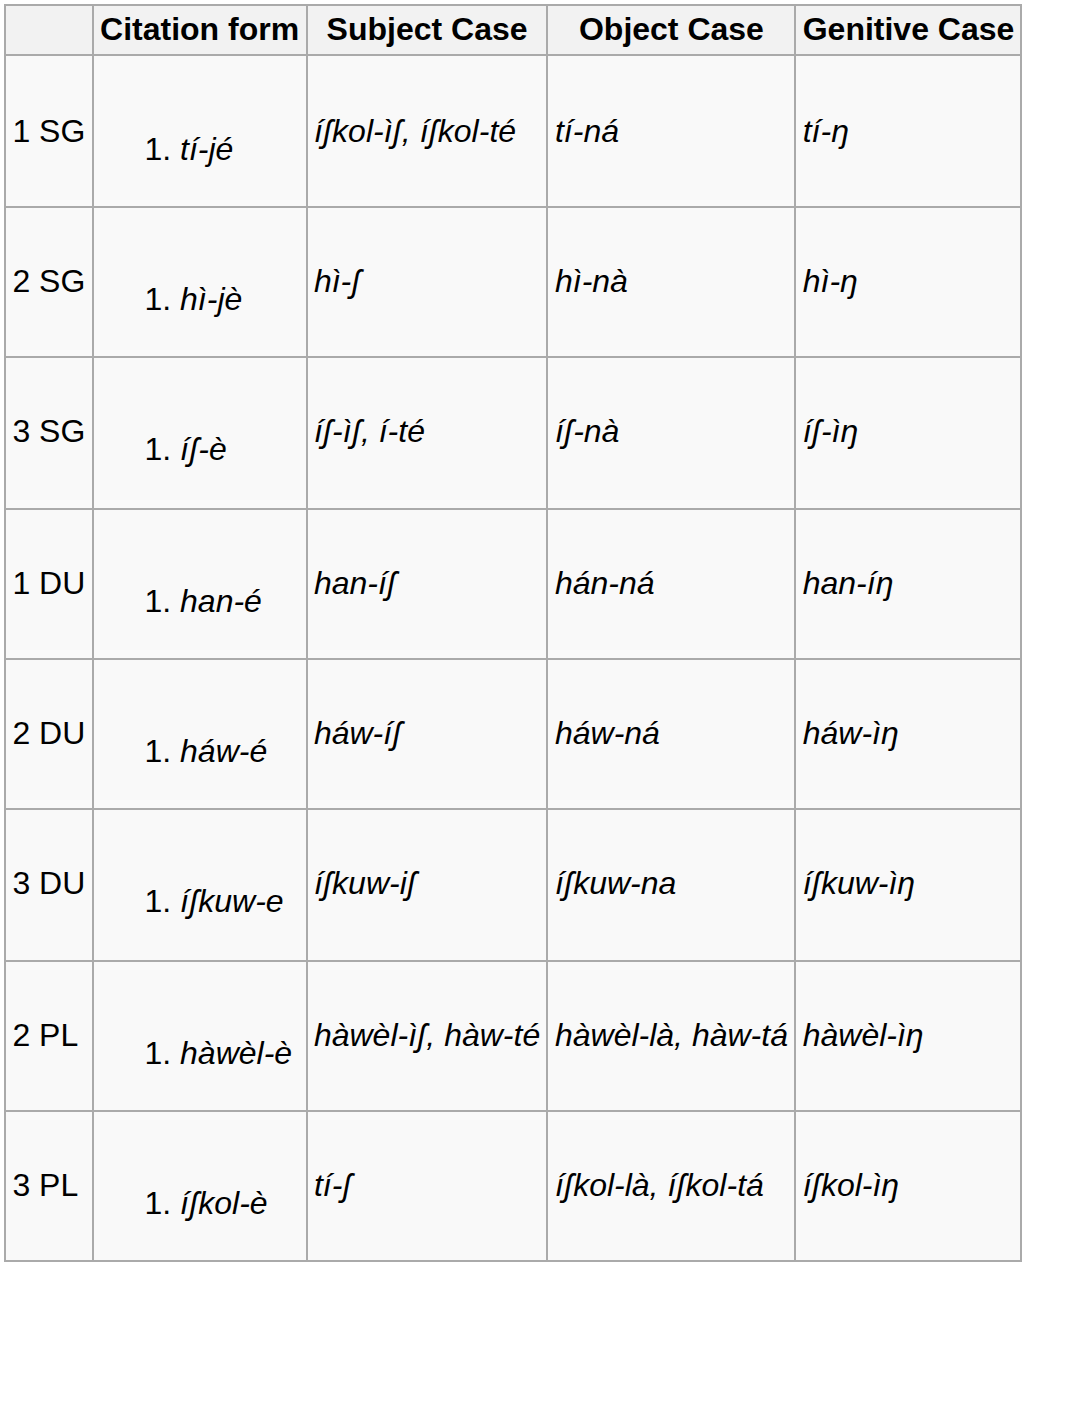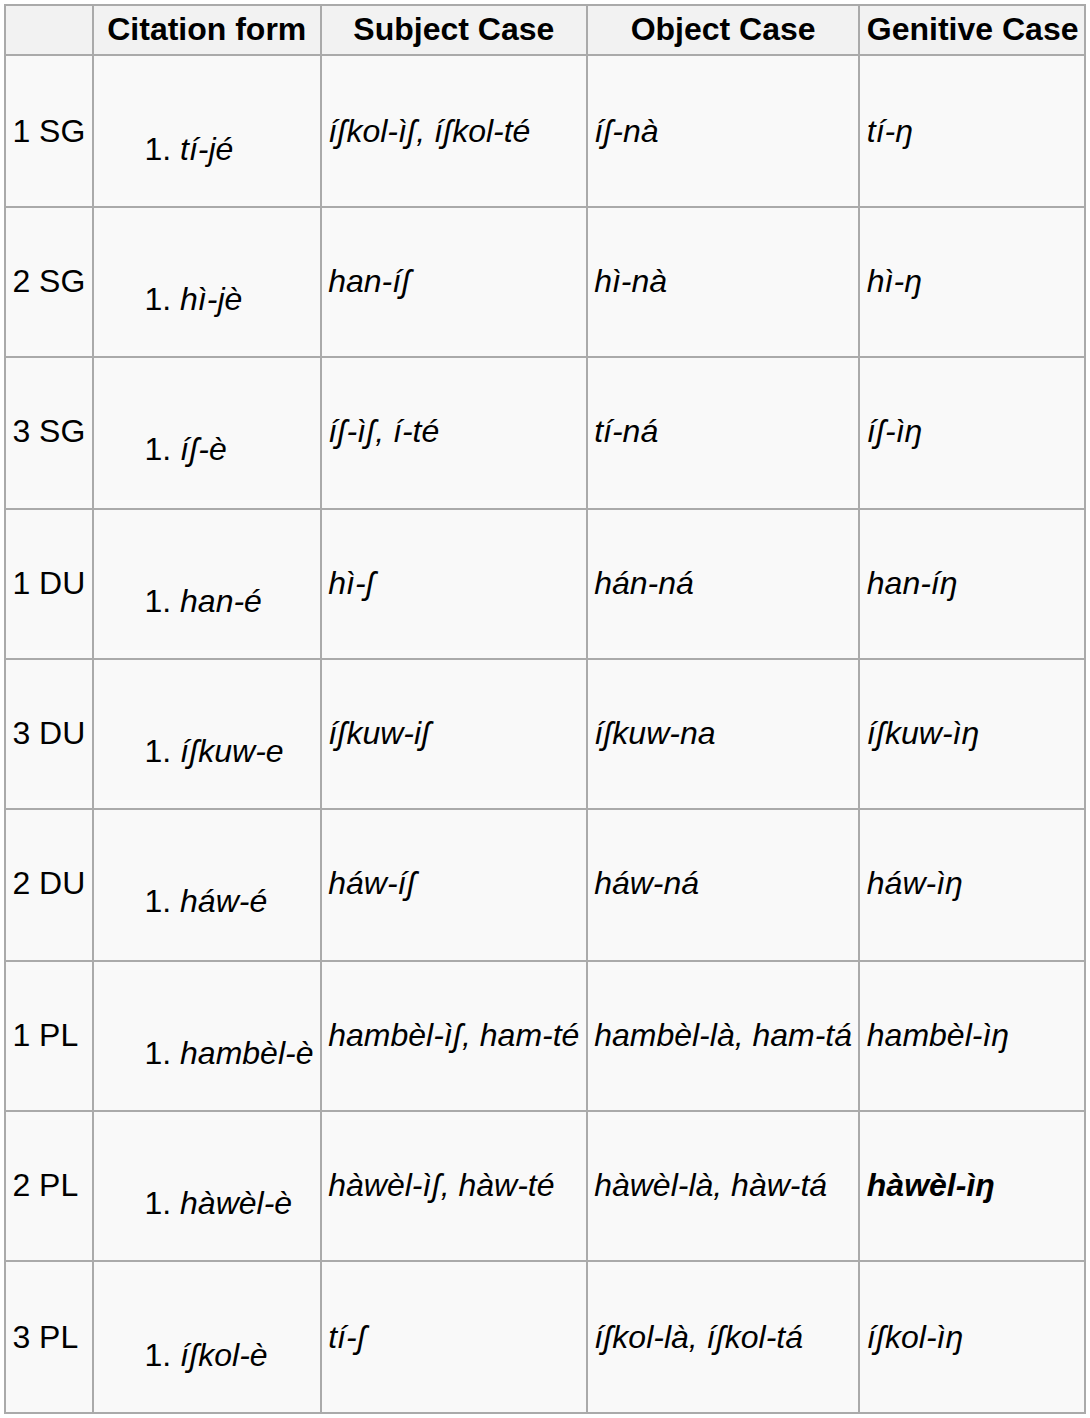(587, 130) tí-ná -> (626, 130) íʃ-nà
(337, 281) hì-ʃ -> (369, 281) han-íʃ
(587, 432) íʃ-nà -> (626, 432) tí-ná
(355, 582) han-íʃ -> (352, 582) hì-ʃ
rows swapped: (49, 733) <-> (49, 884)
+ row: (45, 1035)
(863, 1035) normal -> (931, 1185) bold
